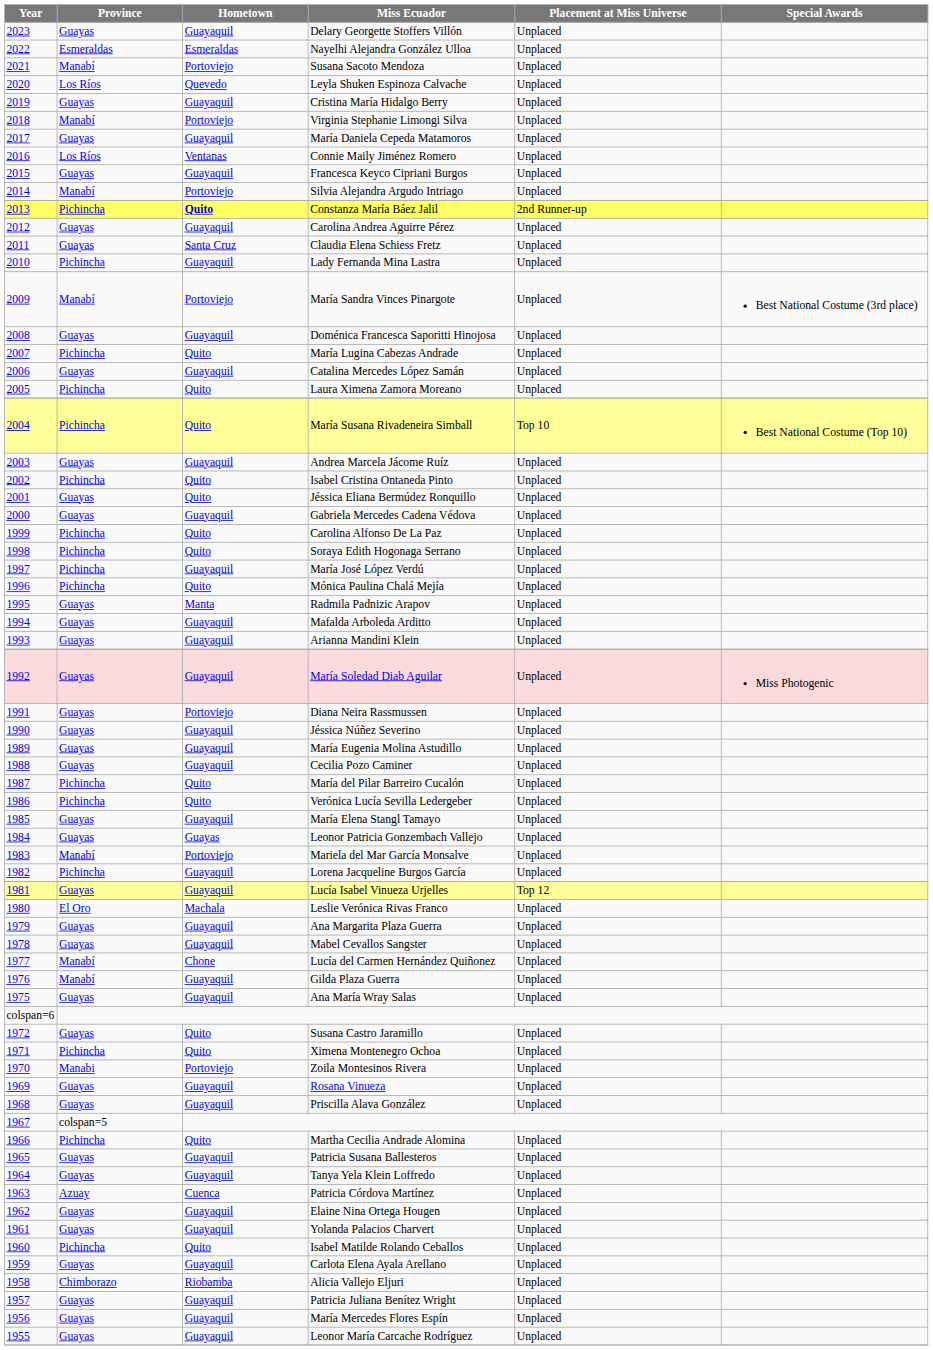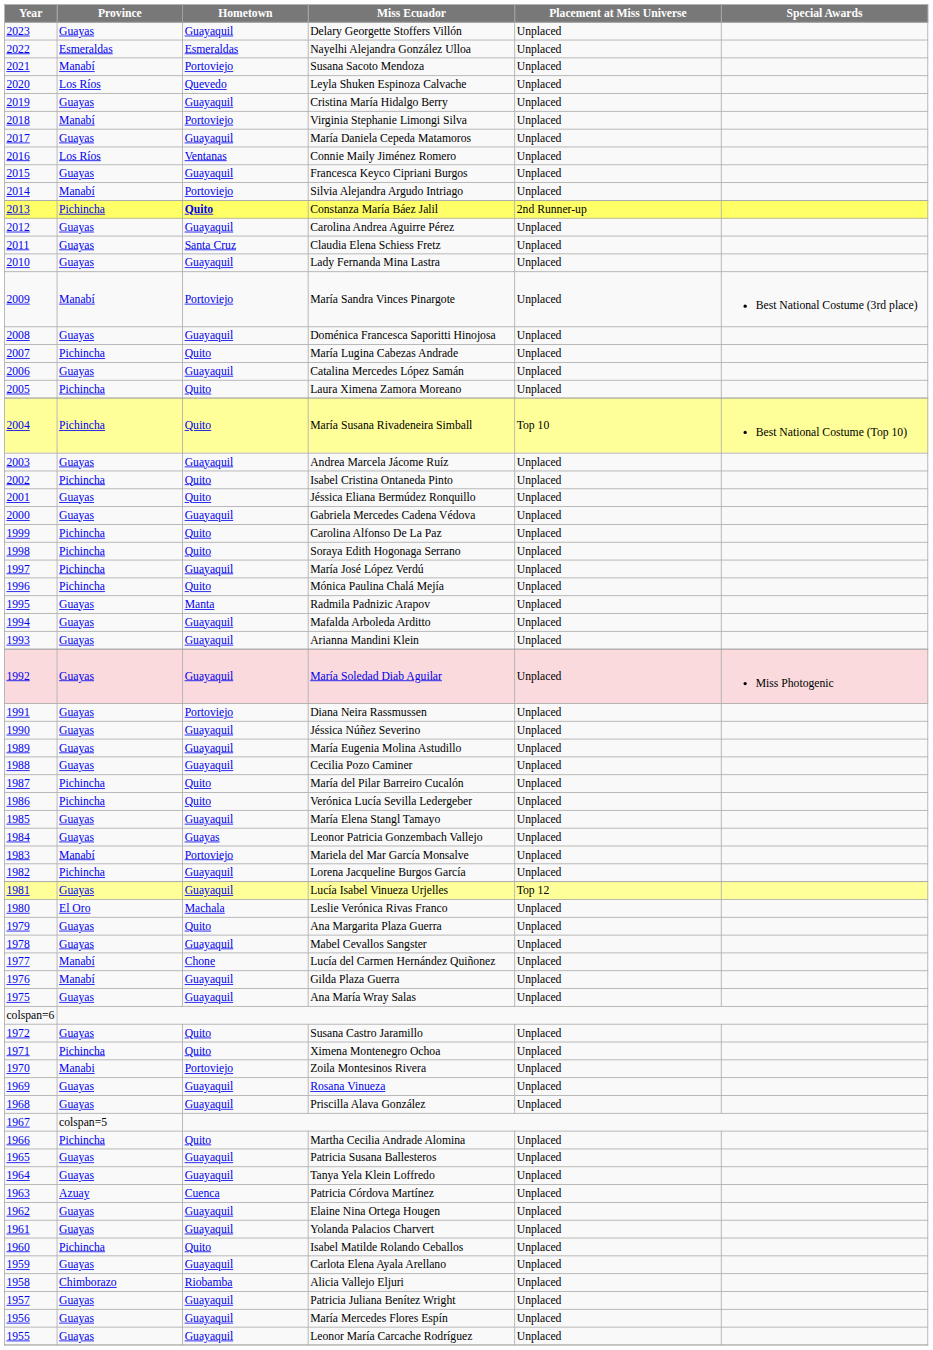(82, 262) Pichincha -> (77, 262) Guayas
(209, 926) Guayaquil -> (198, 926) Quito
